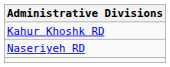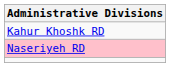(46, 48) no background -> (46, 48) pink background
